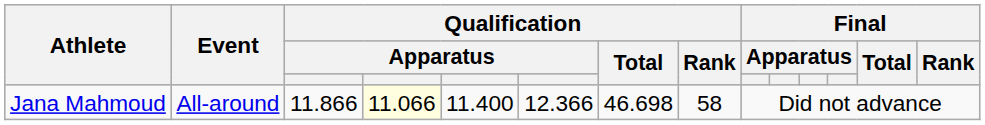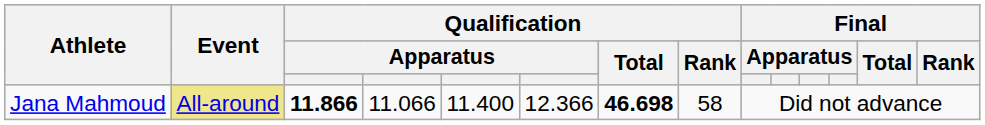(228, 103) no background -> (228, 103) khaki background
(324, 103) normal -> (324, 103) bold
(402, 103) lightyellow background -> (402, 103) no background
(638, 103) normal -> (639, 103) bold
